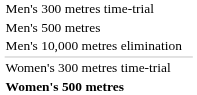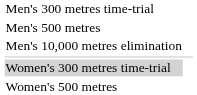(88, 67) no background -> (88, 67) lightgrey background
(65, 86) bold -> (61, 86) normal
